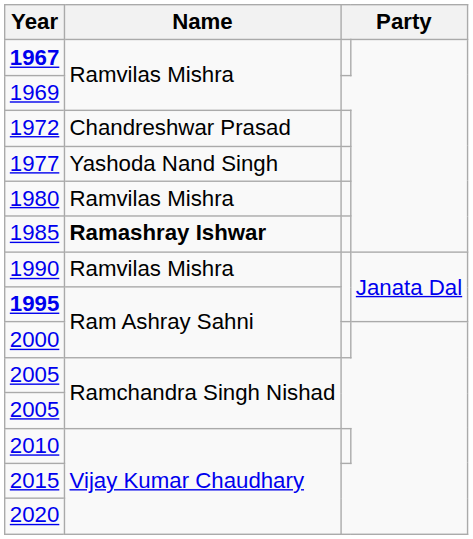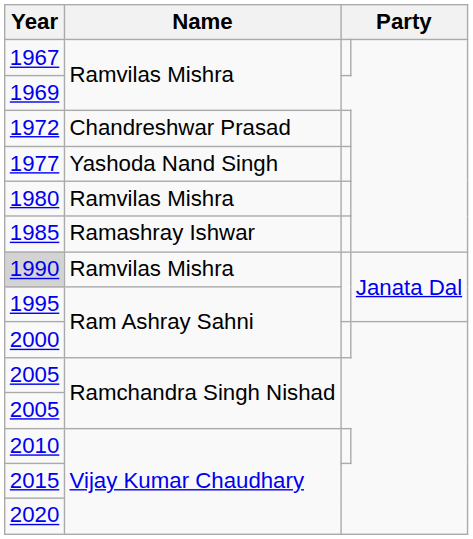(35, 57) bold -> (35, 57) normal
(168, 233) bold -> (162, 233) normal
(35, 269) no background -> (35, 269) lightgrey background
(35, 304) bold -> (35, 304) normal
